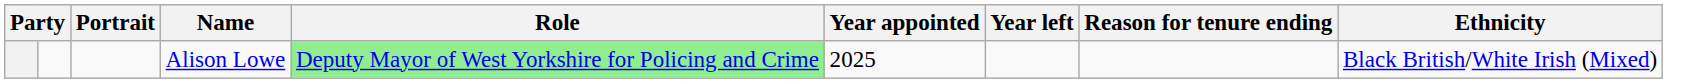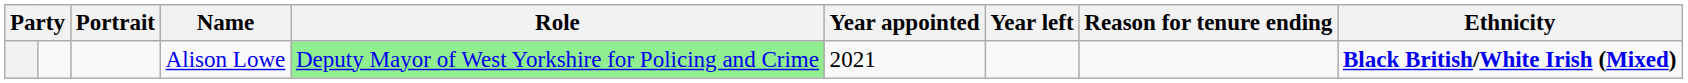(853, 59) 2025 -> (853, 59) 2021
(1500, 59) normal -> (1510, 59) bold
